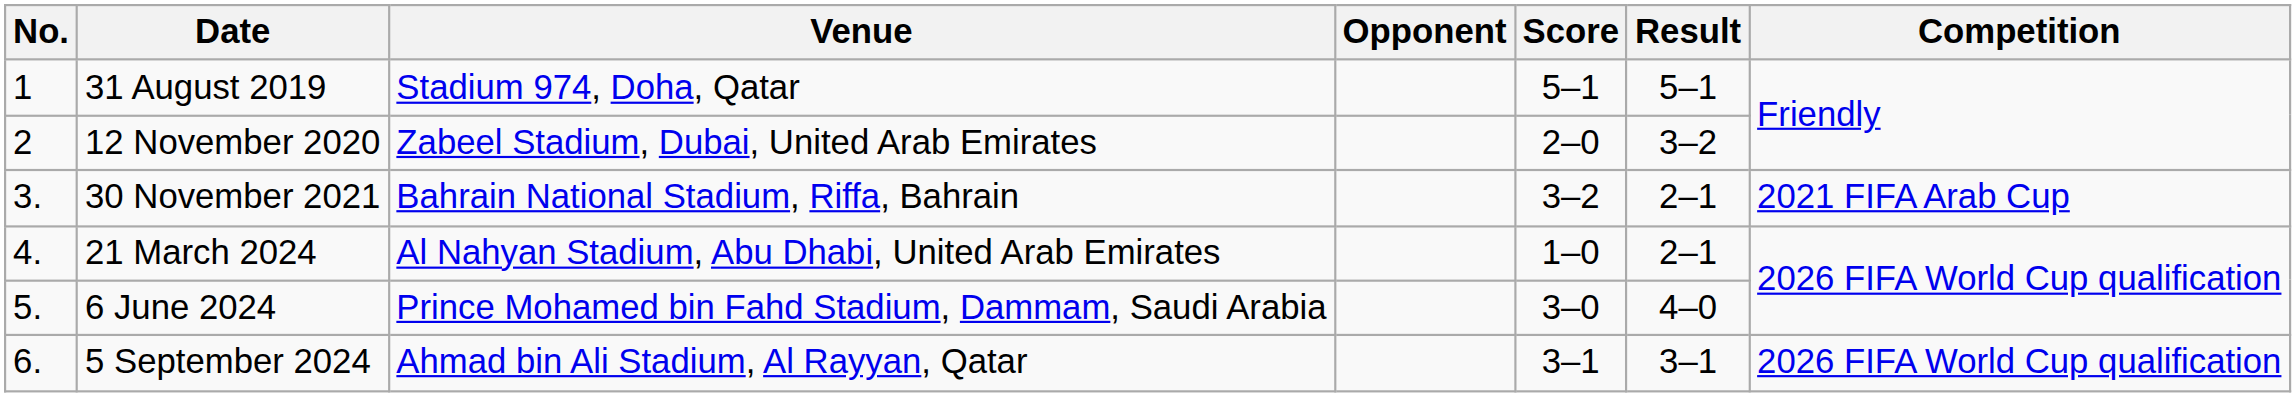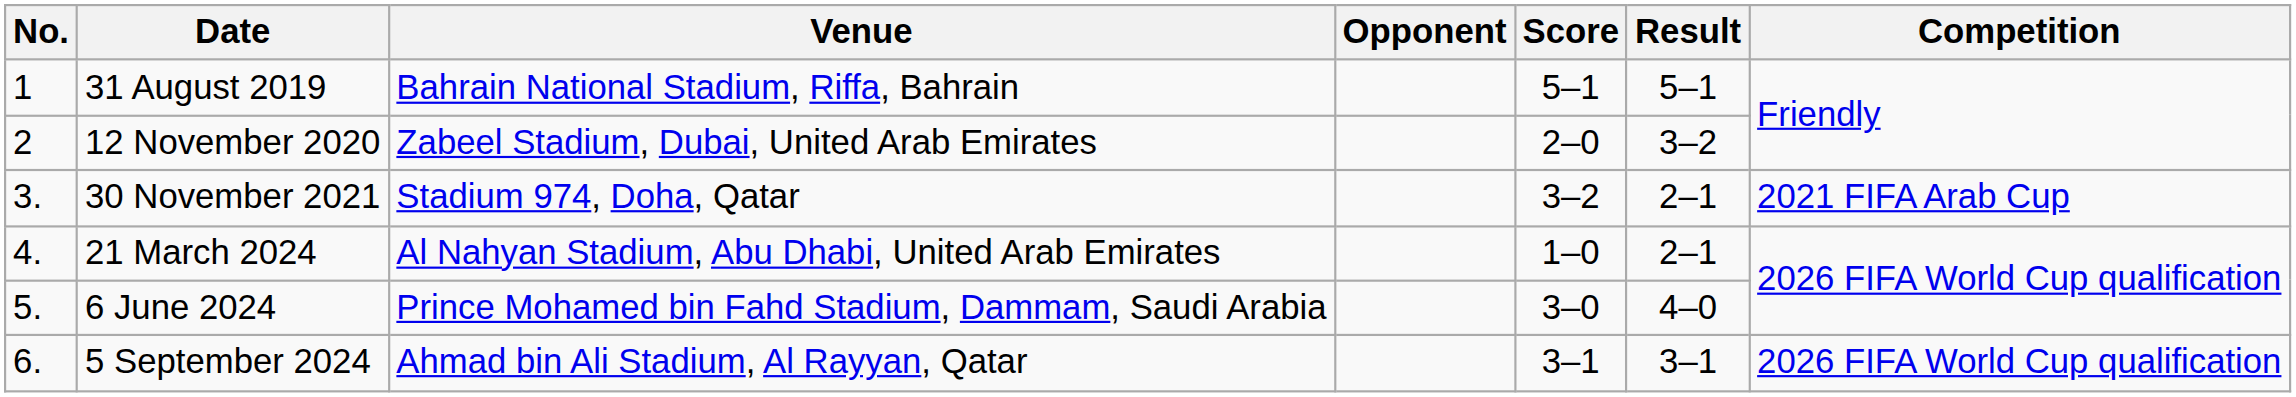(598, 87) Stadium 974, Doha, Qatar -> (708, 87) Bahrain National Stadium, Riffa, Bahrain
(708, 197) Bahrain National Stadium, Riffa, Bahrain -> (598, 197) Stadium 974, Doha, Qatar
